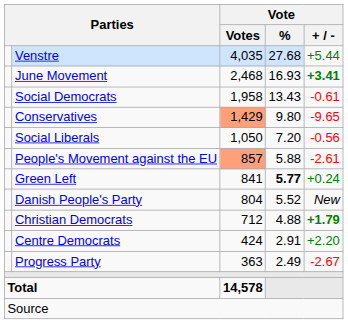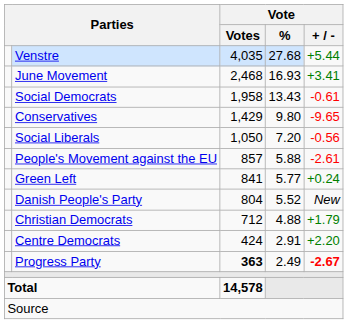(323, 76) bold -> (323, 76) normal
(246, 117) lightsalmon background -> (246, 117) no background
(252, 158) lightsalmon background -> (252, 158) no background
(288, 179) bold -> (288, 179) normal
(323, 220) bold -> (323, 220) normal
(252, 261) normal -> (252, 261) bold
(325, 261) normal -> (325, 261) bold
